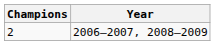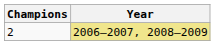(140, 32) no background -> (140, 32) khaki background
